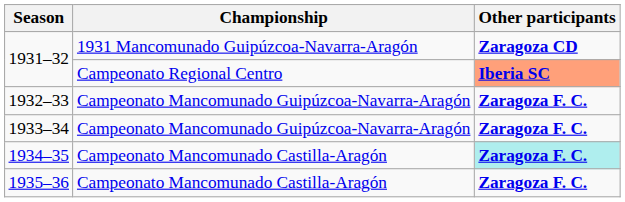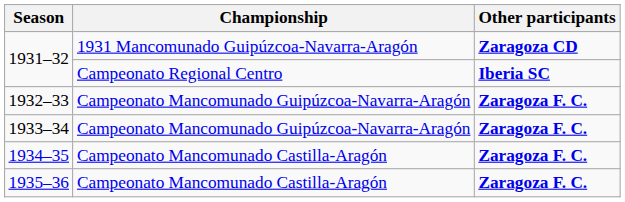(514, 73) lightsalmon background -> (514, 73) no background
(533, 155) paleturquoise background -> (533, 155) no background
